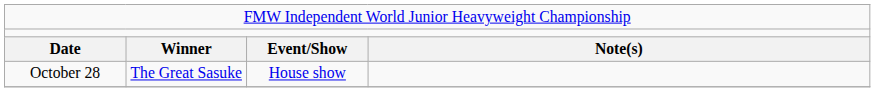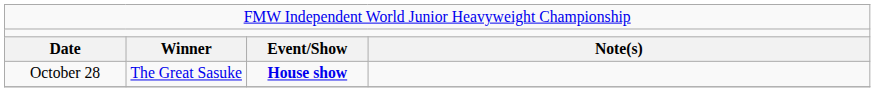(307, 73) normal -> (307, 73) bold
